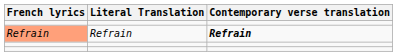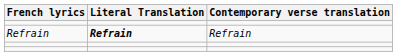(28, 34) lightsalmon background -> (28, 34) no background
(111, 34) normal -> (111, 34) bold
(230, 34) bold -> (230, 34) normal
